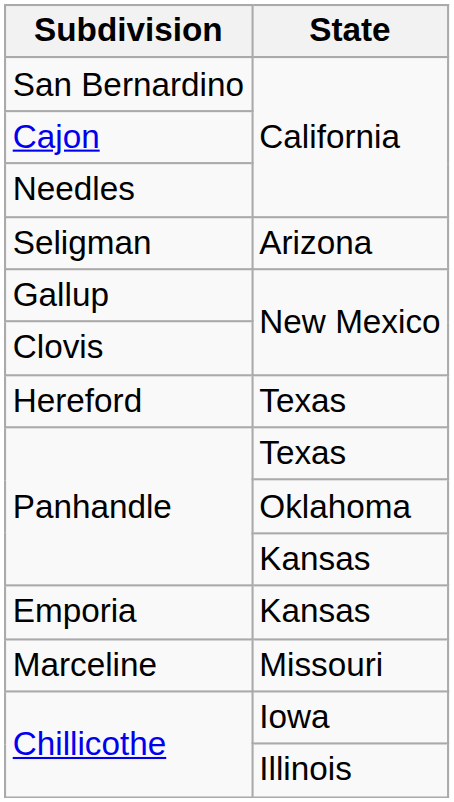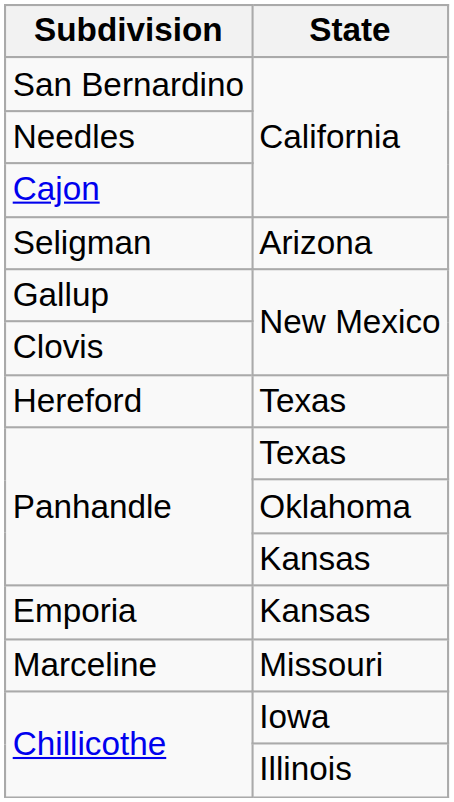(56, 136) Cajon -> (74, 136) Needles
(74, 189) Needles -> (56, 189) Cajon
